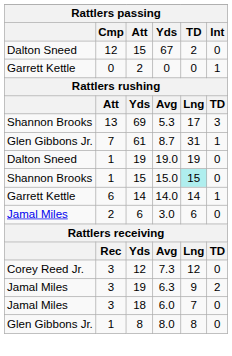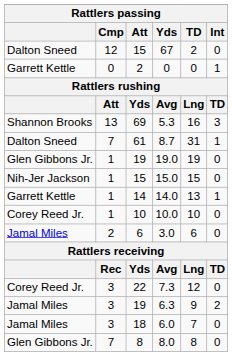(194, 123) 17 -> (194, 123) 16
(50, 141) Glen Gibbons Jr. -> (42, 141) Dalton Sneed
(42, 159) Dalton Sneed -> (50, 159) Glen Gibbons Jr.
(50, 178) Shannon Brooks -> (48, 178) Nih-Jer Jackson
(194, 178) paleturquoise background -> (194, 178) no background
(111, 196) 6 -> (111, 196) 1
(194, 196) 14 -> (194, 196) 13
+ row: (167, 214)
(140, 269) 12 -> (140, 287) 22
(111, 324) 1 -> (111, 342) 7
